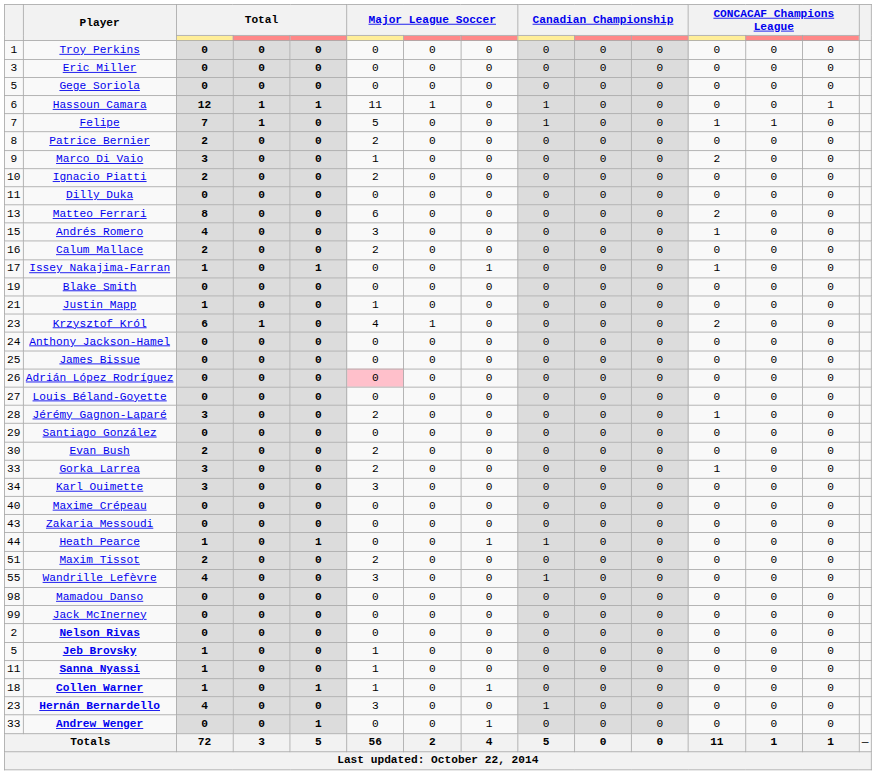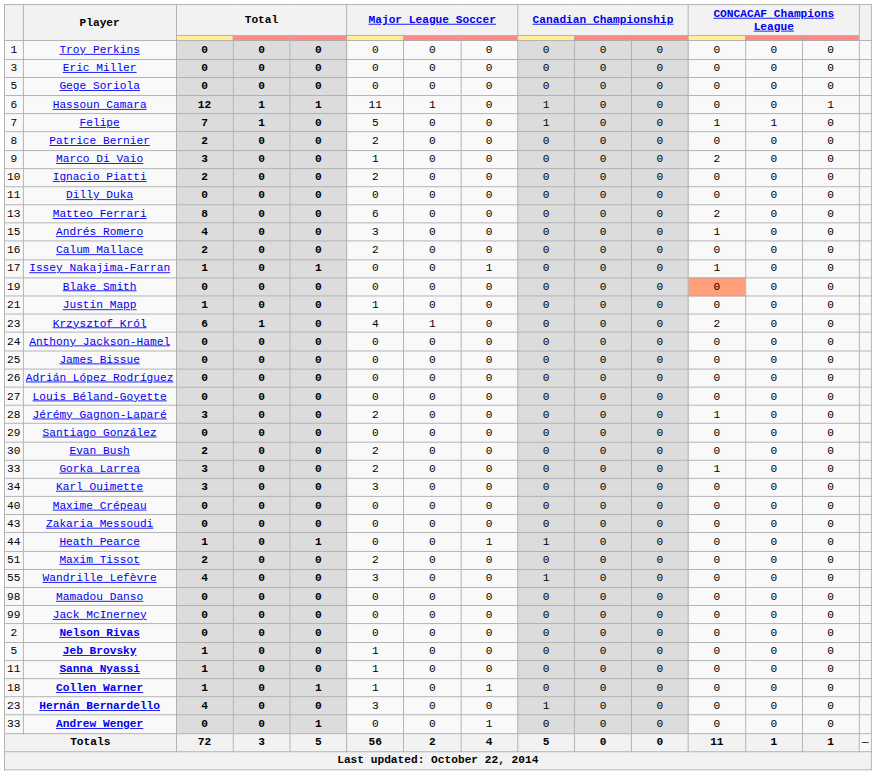(717, 287) no background -> (717, 287) lightsalmon background
(375, 378) pink background -> (375, 378) no background
